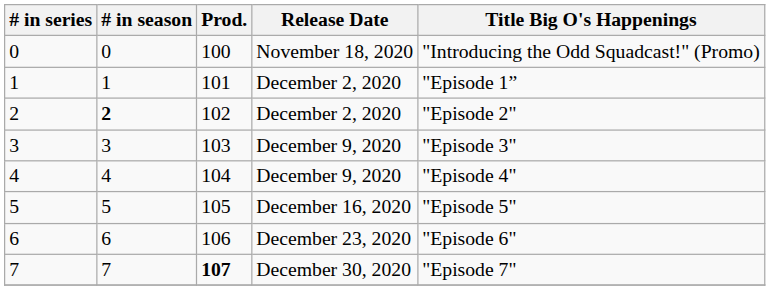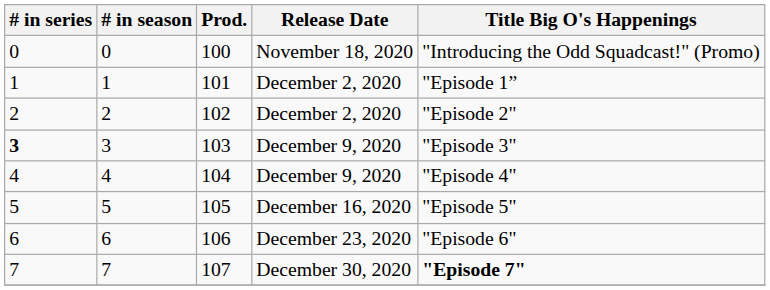(106, 113) bold -> (106, 113) normal
(14, 144) normal -> (14, 144) bold
(216, 269) bold -> (216, 269) normal
(469, 269) normal -> (474, 269) bold
